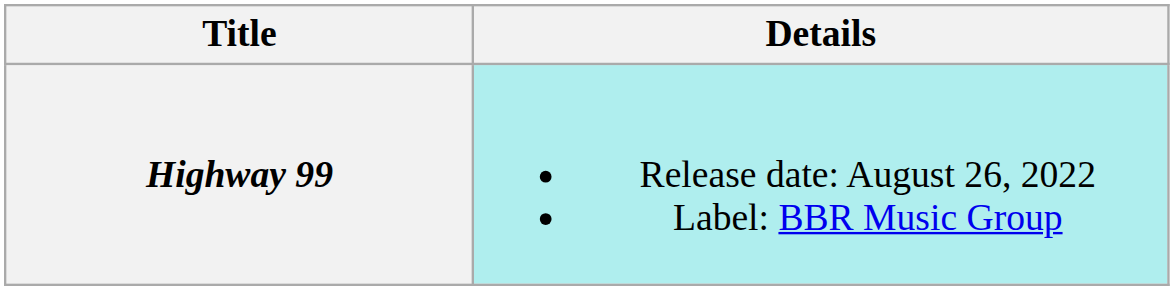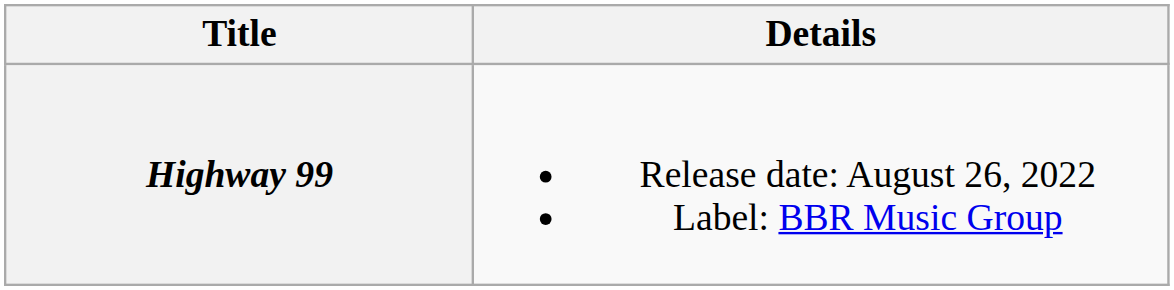(821, 196) paleturquoise background -> (821, 196) no background
